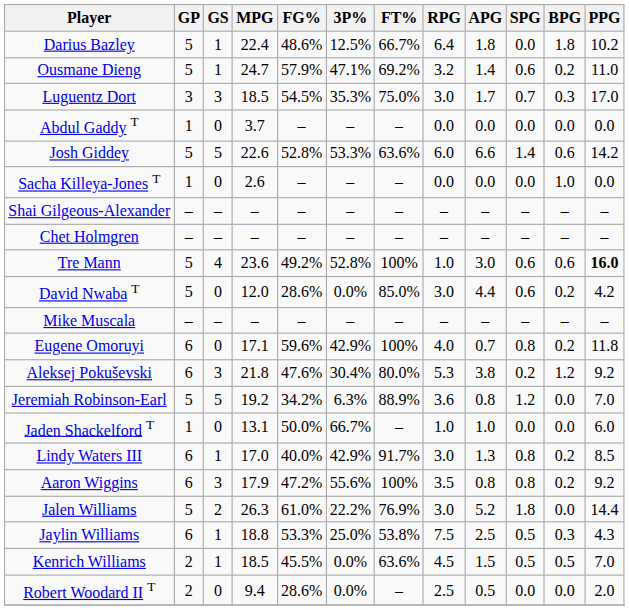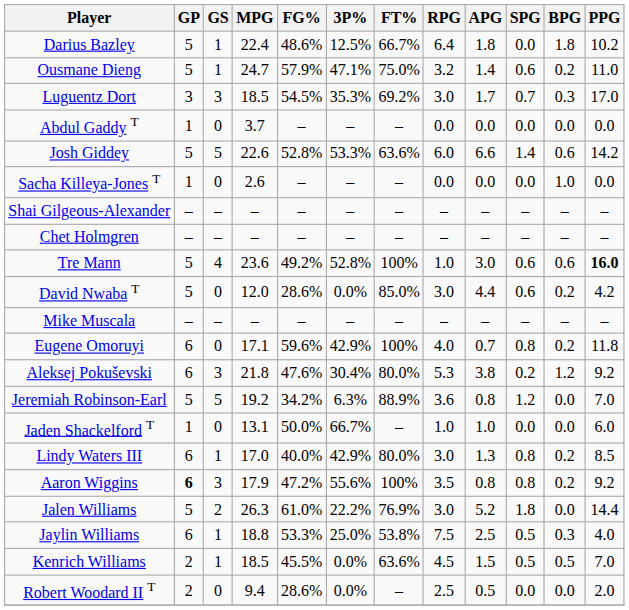(399, 70) 69.2% -> (399, 70) 75.0%
(399, 97) 75.0% -> (399, 97) 69.2%
(399, 456) 91.7% -> (399, 456) 80.0%
(189, 483) normal -> (189, 483) bold
(605, 535) 4.3 -> (605, 535) 4.0
